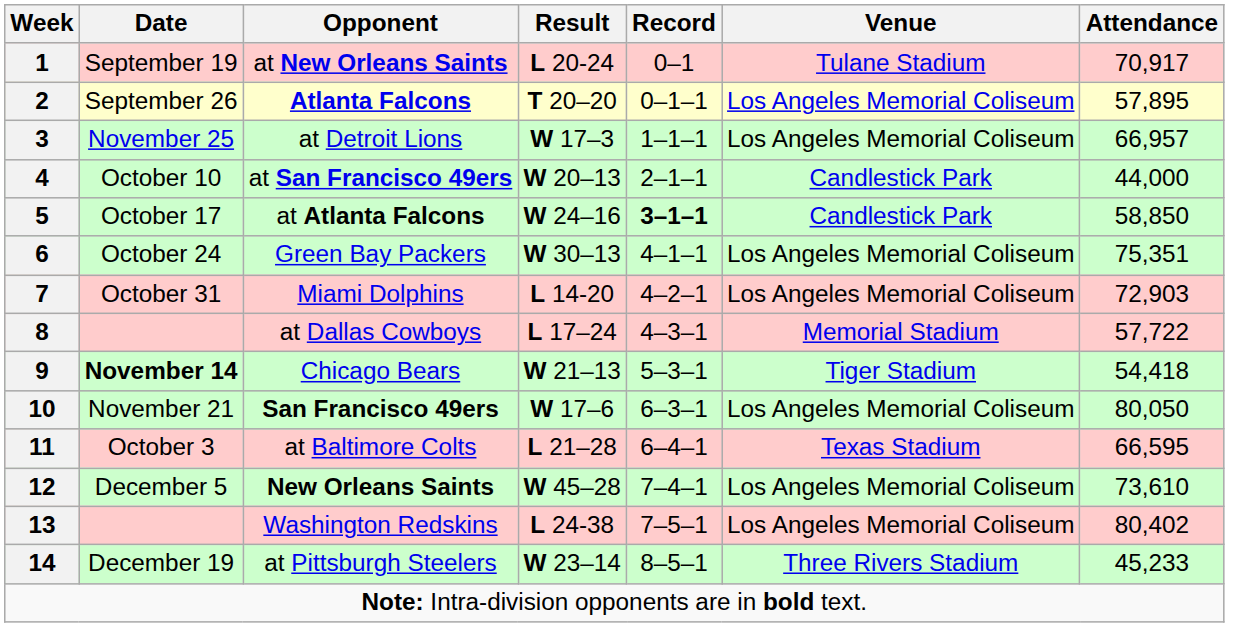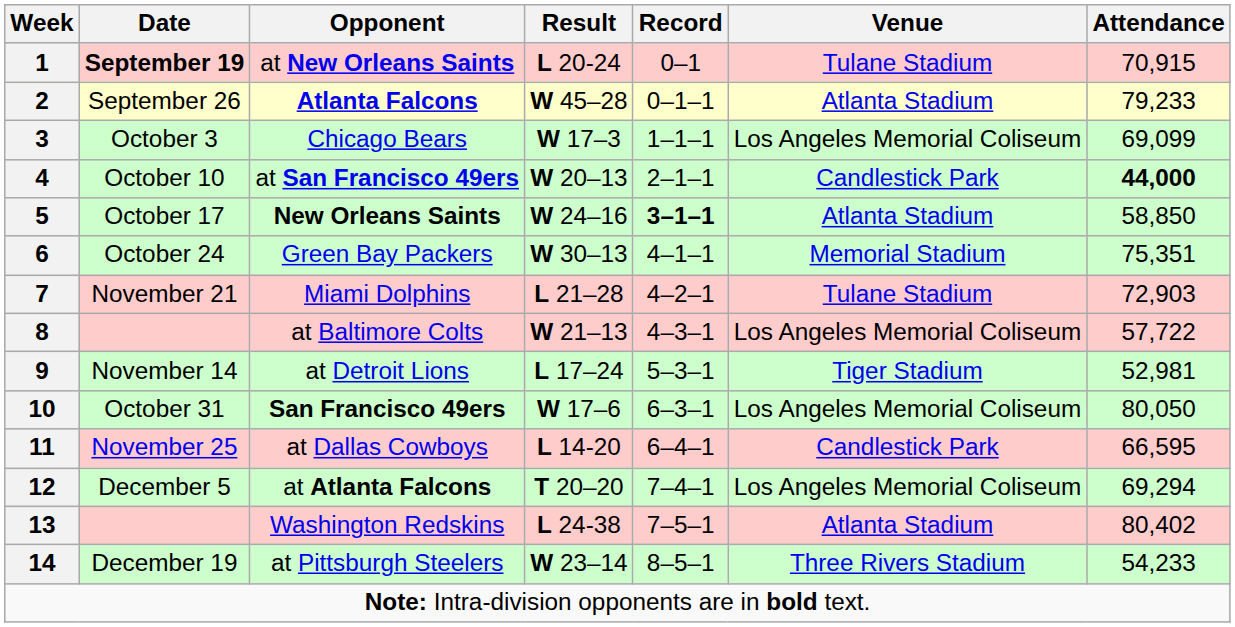(161, 62) normal -> (164, 62) bold
(1152, 62) 70,917 -> (1159, 62) 70,915
(572, 100) T 20–20 -> (579, 100) W 45–28
(901, 100) Los Angeles Memorial Coliseum -> (907, 100) Atlanta Stadium
(1152, 100) 57,895 -> (1159, 100) 79,233
(161, 139) November 25 -> (164, 139) October 3
(380, 139) at Detroit Lions -> (387, 139) Chicago Bears
(1152, 139) 66,957 -> (1159, 139) 69,099
(1152, 178) normal -> (1159, 178) bold
(380, 216) at Atlanta Falcons -> (387, 216) New Orleans Saints
(901, 216) Candlestick Park -> (907, 216) Atlanta Stadium
(901, 255) Los Angeles Memorial Coliseum -> (907, 255) Memorial Stadium
(161, 293) October 31 -> (164, 293) November 21
(572, 293) L 14-20 -> (579, 293) L 21–28
(901, 293) Los Angeles Memorial Coliseum -> (907, 293) Tulane Stadium
(380, 332) at Dallas Cowboys -> (387, 332) at Baltimore Colts
(572, 332) L 17–24 -> (579, 332) W 21–13
(901, 332) Memorial Stadium -> (907, 332) Los Angeles Memorial Coliseum
(161, 370) bold -> (164, 370) normal
(380, 370) Chicago Bears -> (387, 370) at Detroit Lions
(572, 370) W 21–13 -> (579, 370) L 17–24
(1152, 370) 54,418 -> (1159, 370) 52,981
(161, 409) November 21 -> (164, 409) October 31
(161, 448) October 3 -> (164, 448) November 25
(380, 448) at Baltimore Colts -> (387, 448) at Dallas Cowboys
(572, 448) L 21–28 -> (579, 448) L 14-20
(901, 448) Texas Stadium -> (907, 448) Candlestick Park
(380, 486) New Orleans Saints -> (387, 486) at Atlanta Falcons
(572, 486) W 45–28 -> (579, 486) T 20–20
(1152, 486) 73,610 -> (1159, 486) 69,294
(901, 525) Los Angeles Memorial Coliseum -> (907, 525) Atlanta Stadium
(1152, 563) 45,233 -> (1159, 563) 54,233
